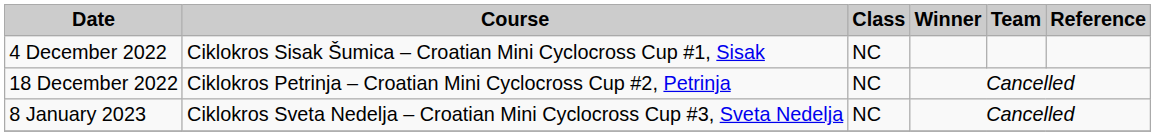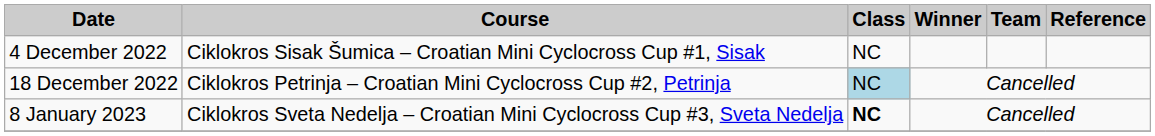(867, 83) no background -> (867, 83) lightblue background
(867, 114) normal -> (867, 114) bold
